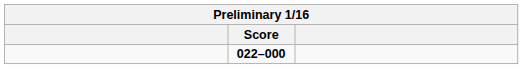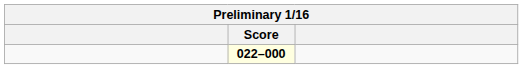(261, 54) no background -> (261, 54) lightyellow background
